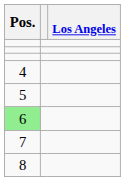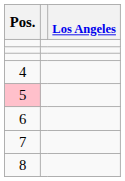(23, 95) no background -> (23, 95) pink background
(23, 118) lightgreen background -> (23, 118) no background
